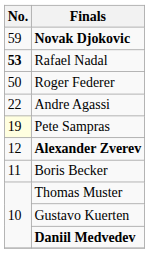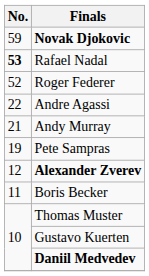(15, 82) 50 -> (15, 82) 52
+ row: (73, 126)
(15, 126) lightyellow background -> (15, 148) no background
